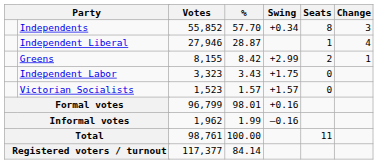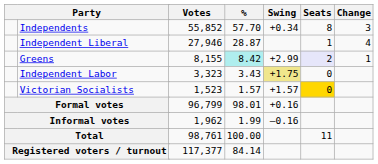(250, 58) no background -> (250, 58) paleturquoise background
(329, 58) no background -> (329, 58) lavender background
(284, 74) no background -> (284, 74) khaki background
(329, 89) no background -> (329, 89) gold background
